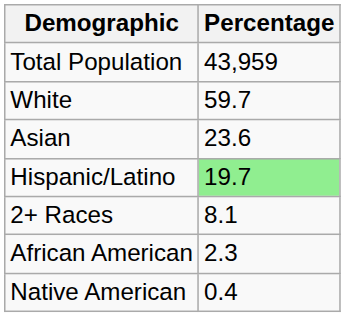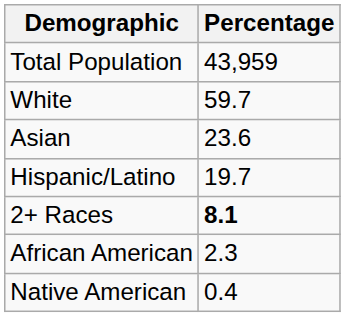(228, 176) lightgreen background -> (228, 176) no background
(221, 215) normal -> (221, 215) bold
